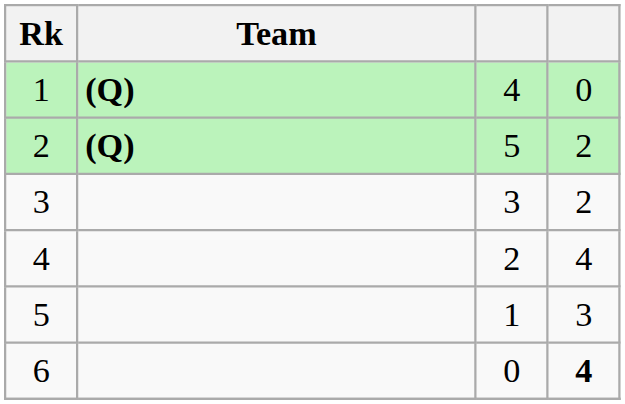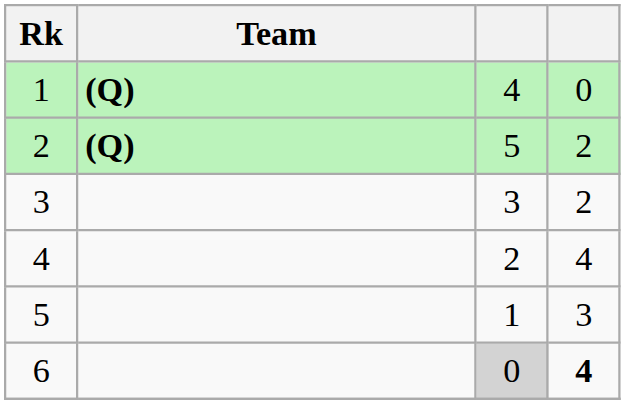(512, 371) no background -> (512, 371) lightgrey background
